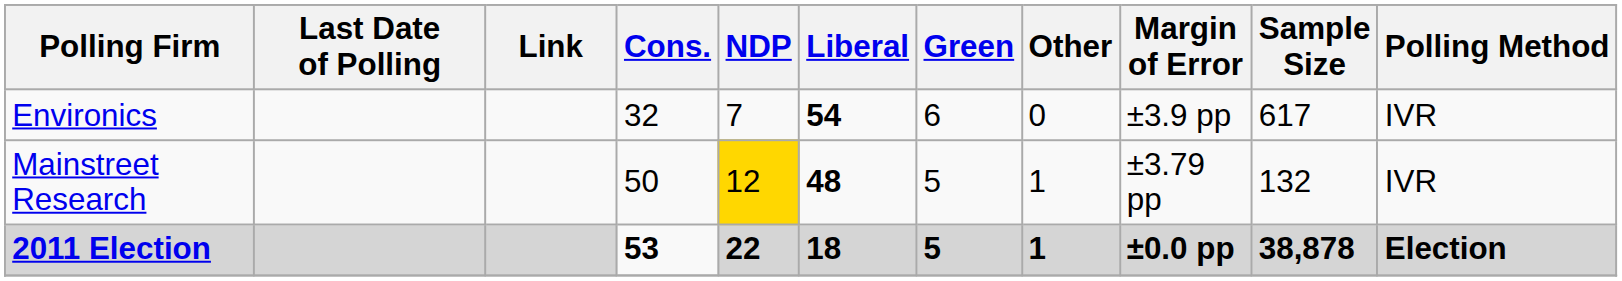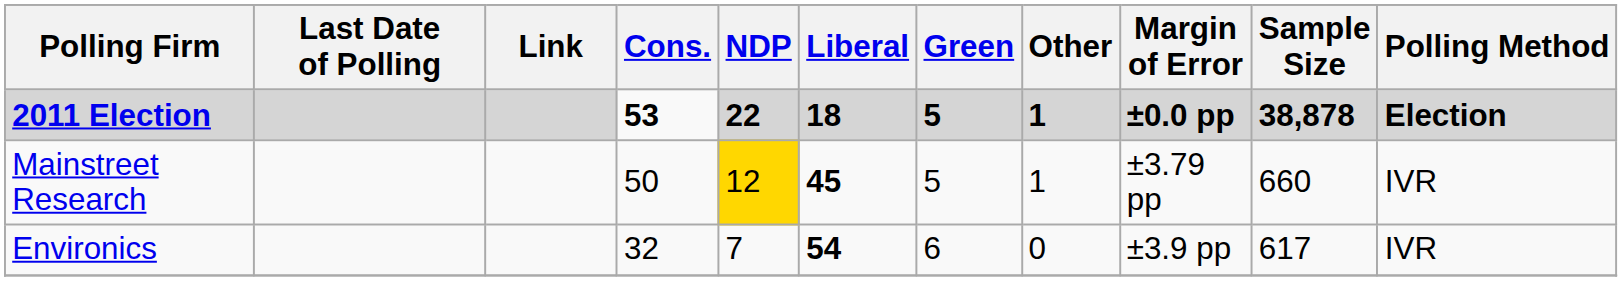rows swapped: (85, 114) <-> (112, 249)
(824, 181) 48 -> (824, 181) 45
(1285, 181) 132 -> (1285, 181) 660
